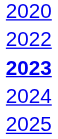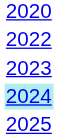(29, 68) bold -> (29, 68) normal
(29, 96) no background -> (29, 96) paleturquoise background
